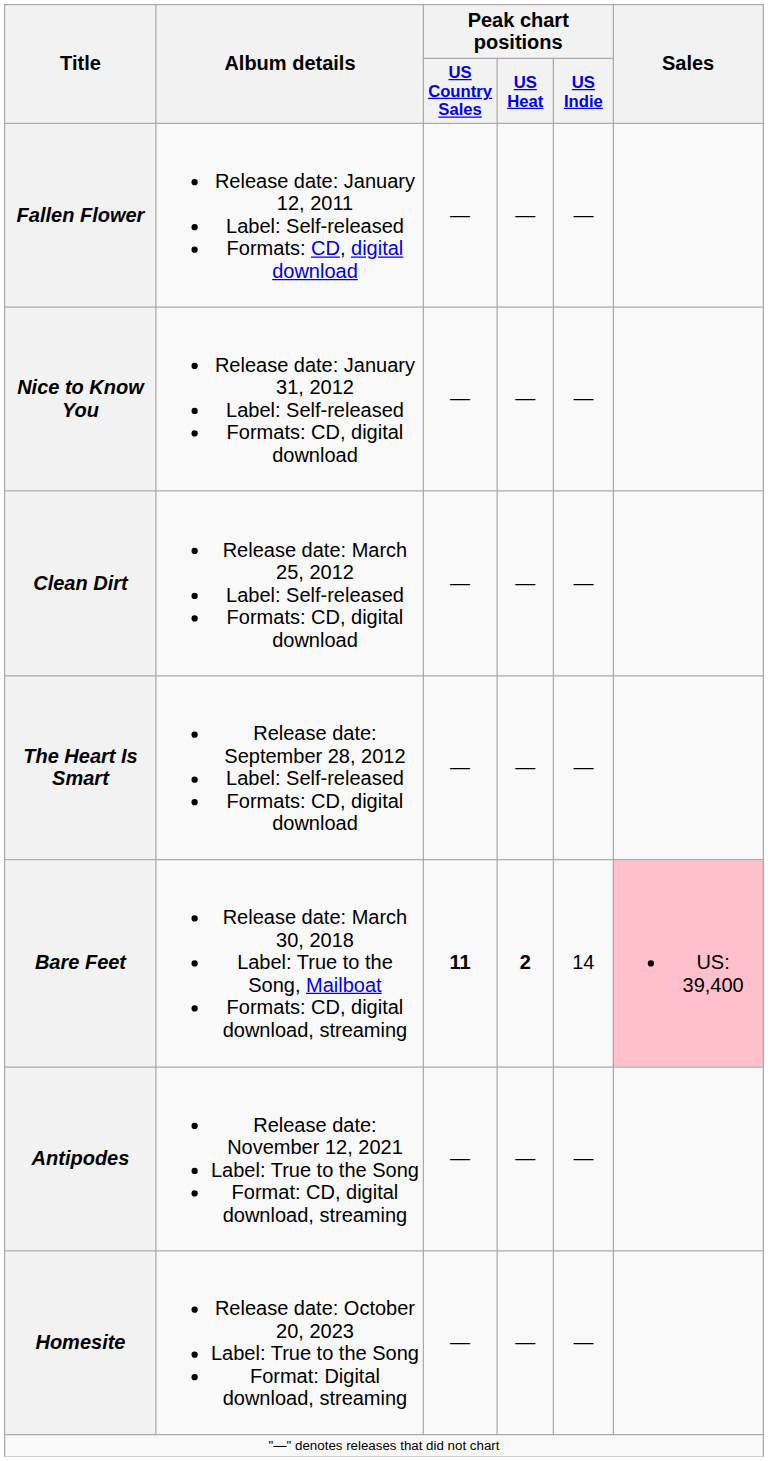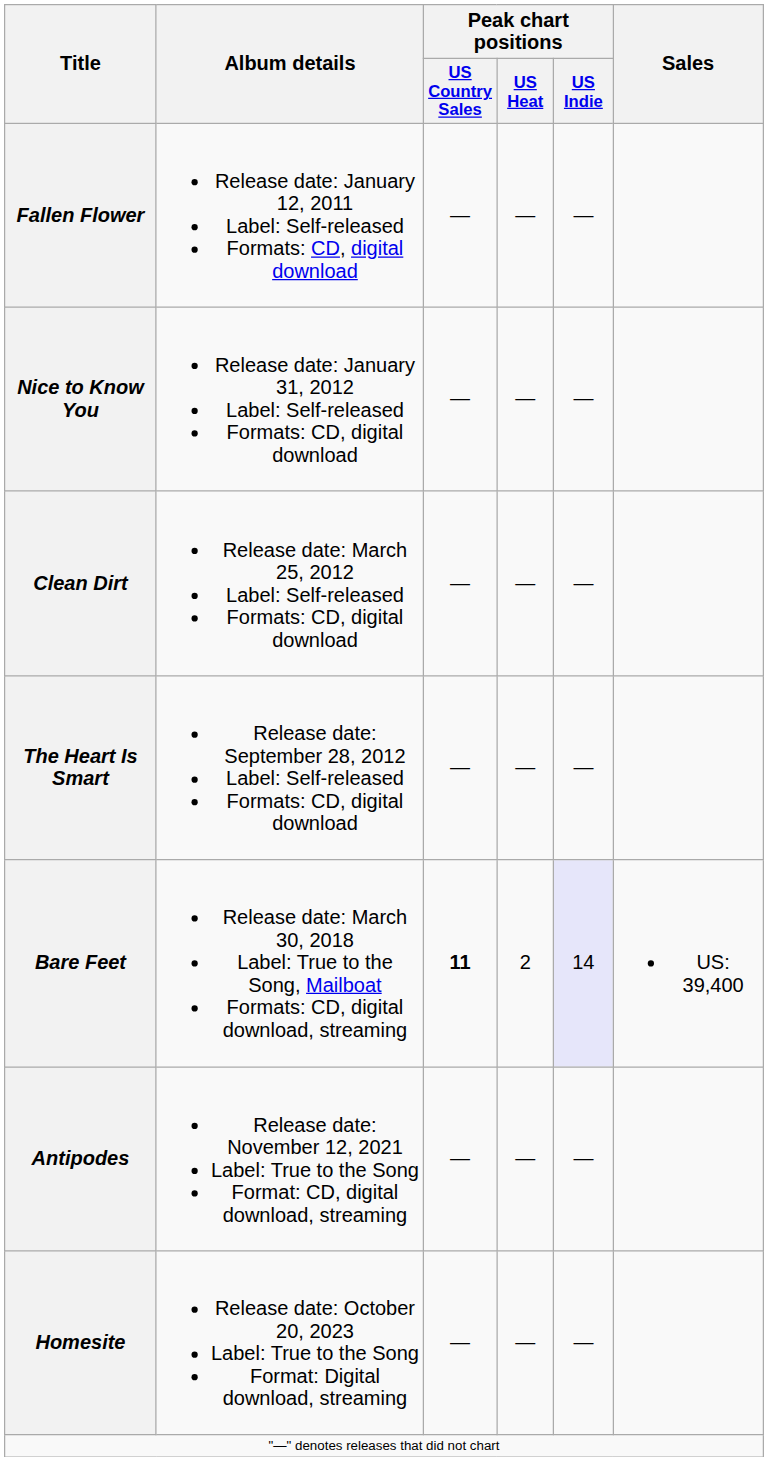(525, 963) bold -> (525, 963) normal
(583, 963) no background -> (583, 963) lavender background
(688, 974) pink background -> (688, 974) no background
